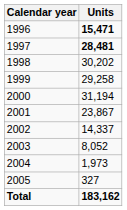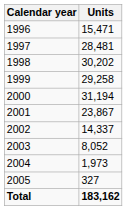(98, 29) bold -> (98, 29) normal
(98, 46) bold -> (98, 46) normal
